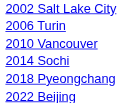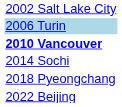(36, 26) no background -> (36, 26) lightblue background
(52, 43) normal -> (54, 43) bold
